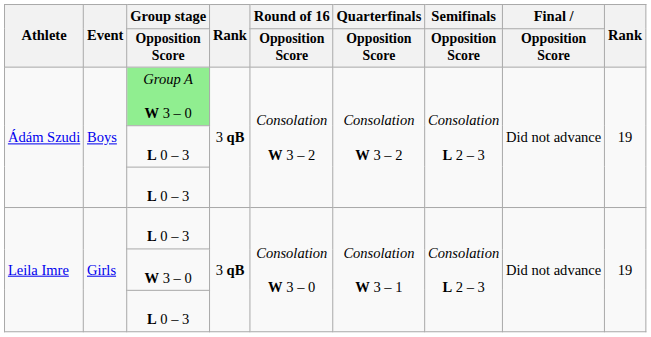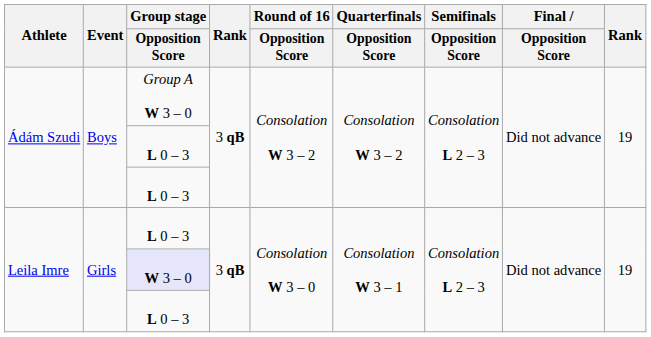(168, 96) lightgreen background -> (168, 96) no background
(168, 278) no background -> (168, 278) lavender background
